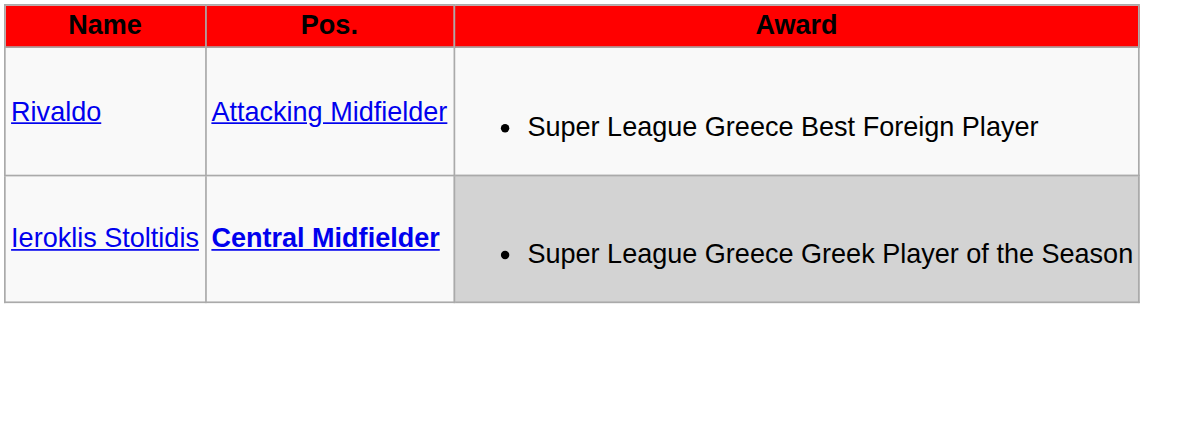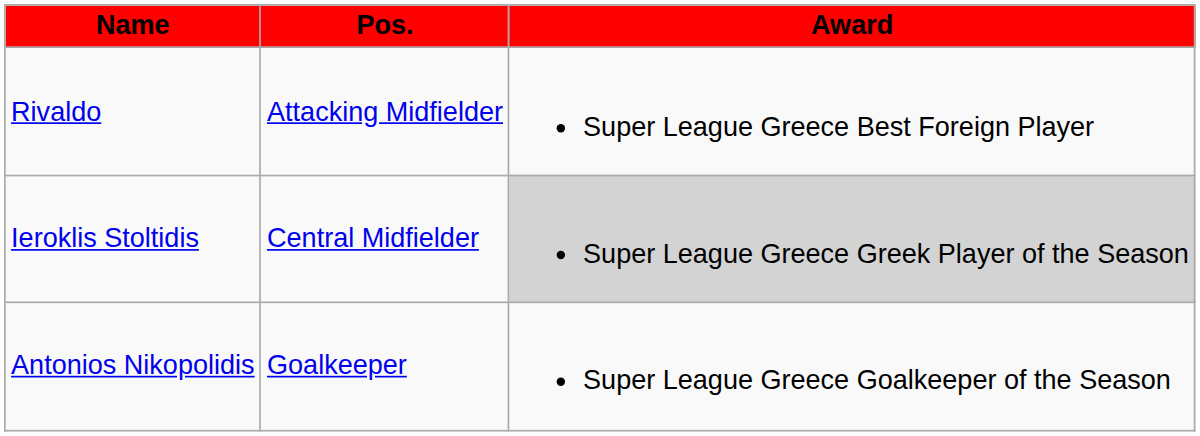(326, 238) bold -> (373, 238) normal
+ row: (133, 365)
